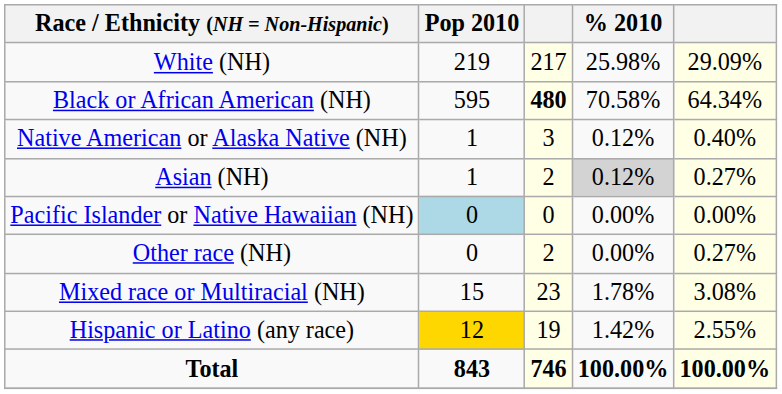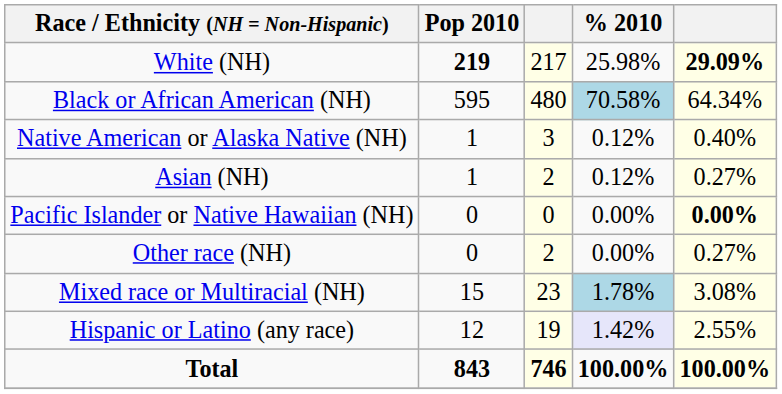(472, 61) normal -> (472, 61) bold
(725, 61) normal -> (725, 61) bold
(549, 100) bold -> (549, 100) normal
(623, 100) no background -> (623, 100) lightblue background
(623, 176) lightgrey background -> (623, 176) no background
(472, 215) lightblue background -> (472, 215) no background
(725, 215) normal -> (725, 215) bold
(623, 291) no background -> (623, 291) lightblue background
(472, 330) gold background -> (472, 330) no background
(623, 330) no background -> (623, 330) lavender background
